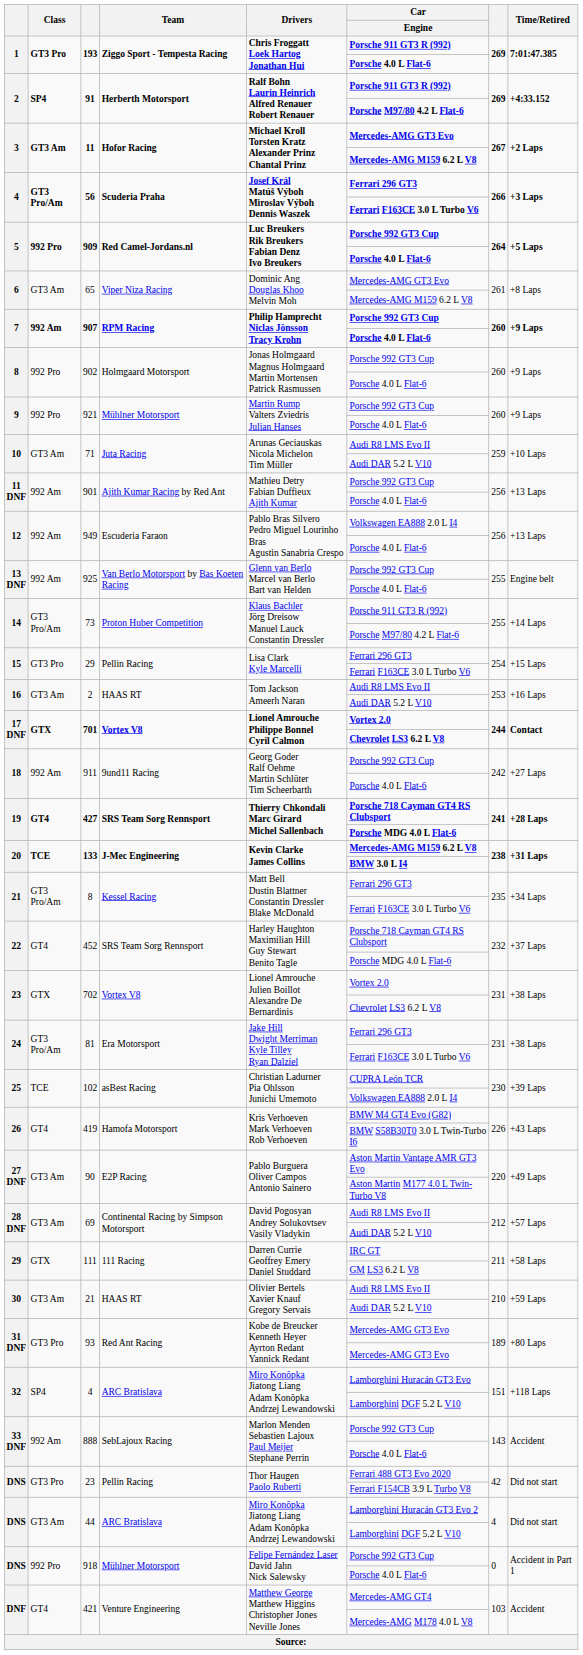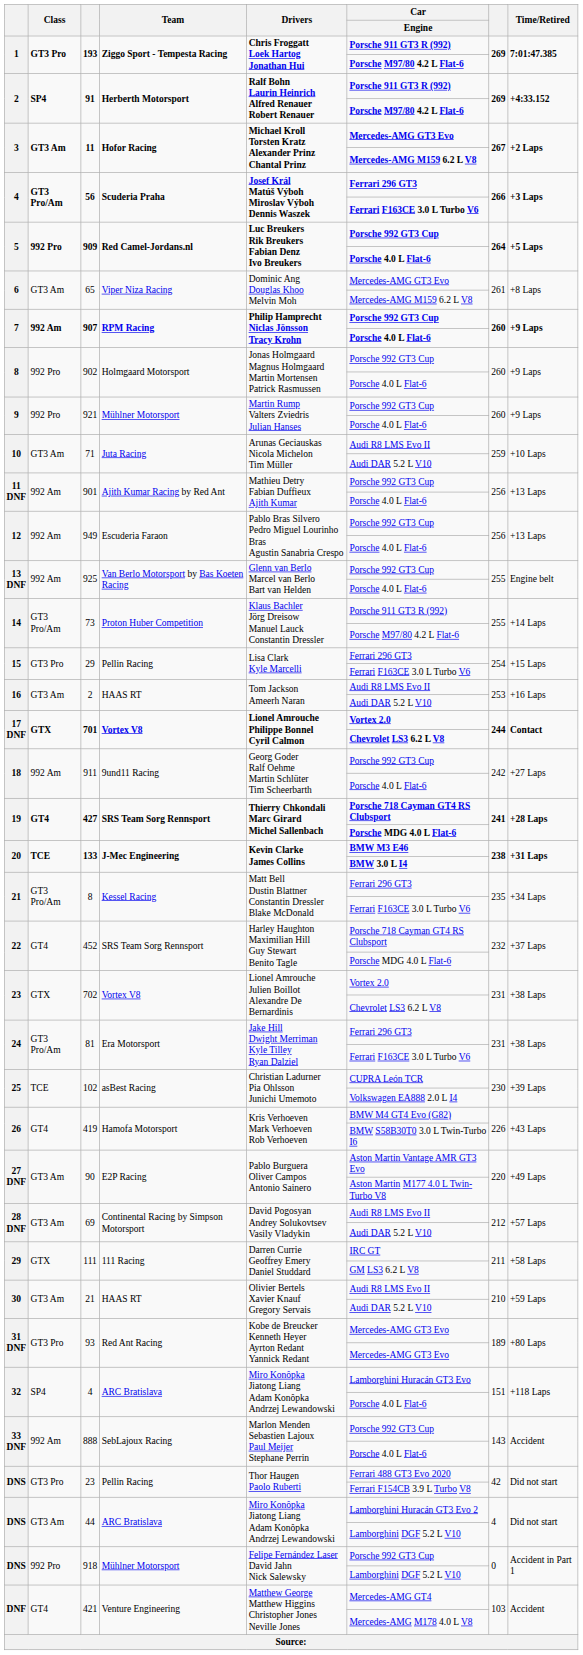(390, 64) Porsche 4.0 L Flat-6 -> (407, 64) Porsche M97/80 4.2 L Flat-6
(403, 523) Volkswagen EA888 2.0 L I4 -> (392, 523) Porsche 992 GT3 Cup
(413, 848) Mercedes-AMG M159 6.2 L V8 -> (379, 848) BMW M3 E46
(405, 1404) Lamborghini DGF 5.2 L V10 -> (388, 1404) Porsche 4.0 L Flat-6
(388, 1575) Porsche 4.0 L Flat-6 -> (405, 1575) Lamborghini DGF 5.2 L V10
